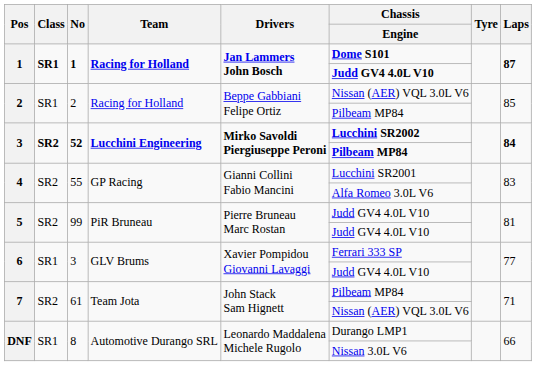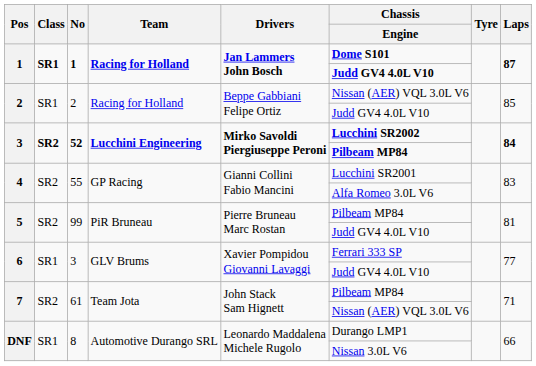(368, 113) Pilbeam MP84 -> (380, 113) Judd GV4 4.0L V10
(380, 212) Judd GV4 4.0L V10 -> (368, 212) Pilbeam MP84
